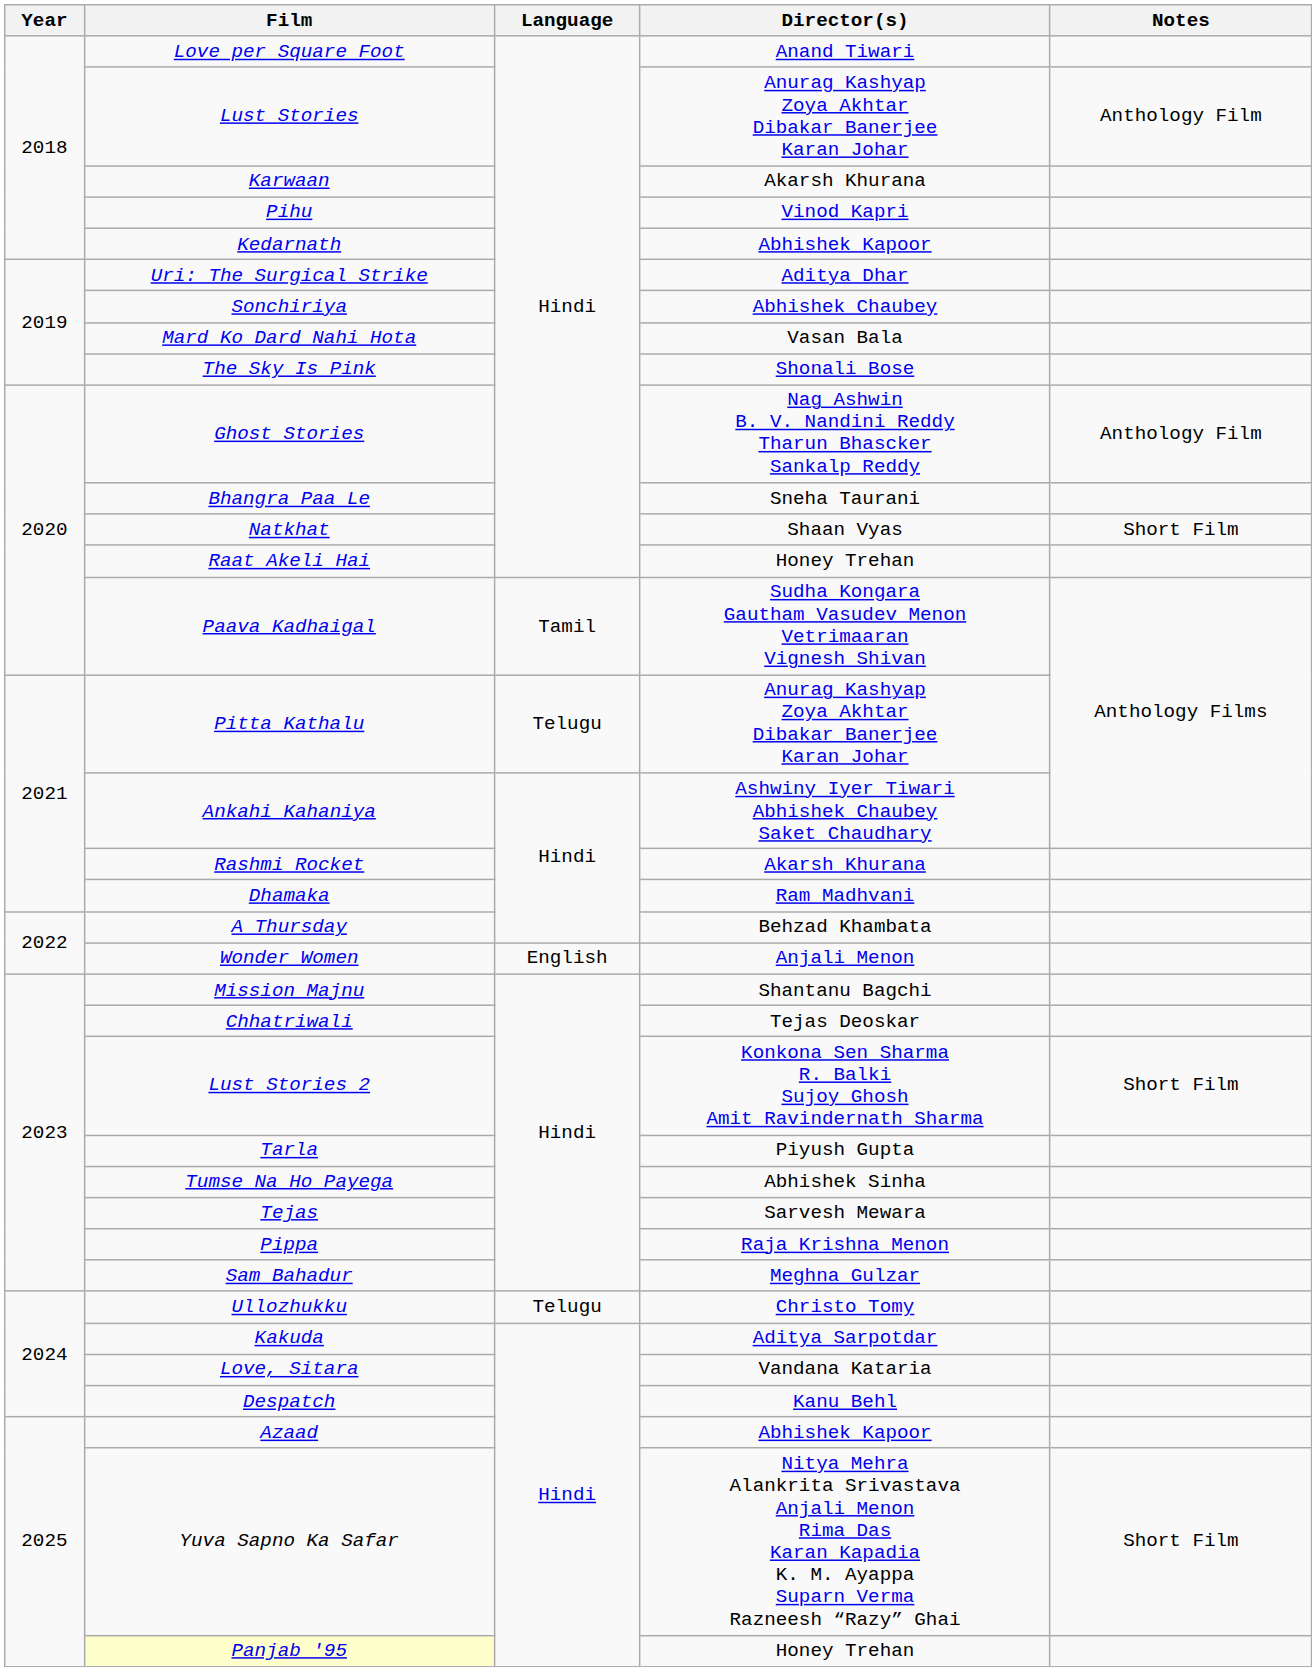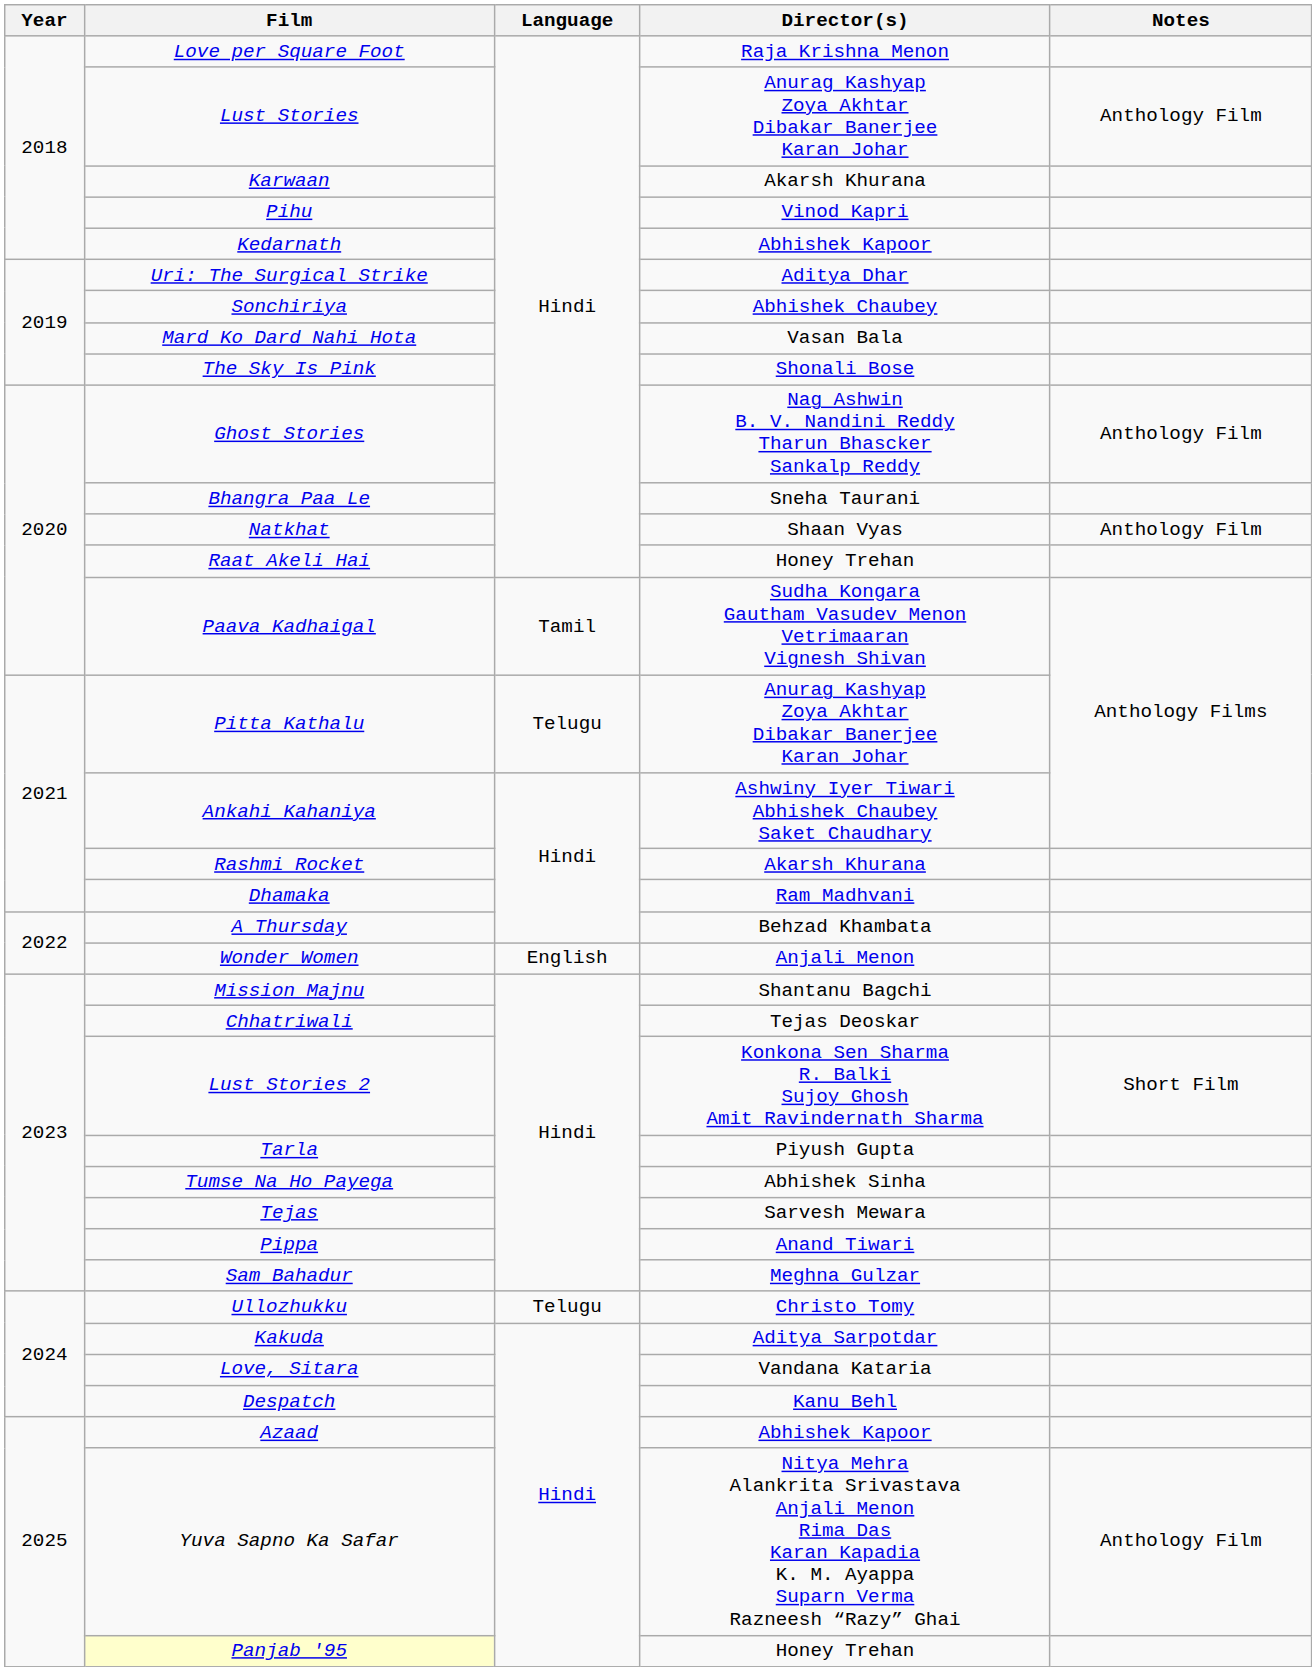(845, 52) Anand Tiwari -> (845, 52) Raja Krishna Menon
(1181, 530) Short Film -> (1181, 530) Anthology Film
(845, 1244) Raja Krishna Menon -> (845, 1244) Anand Tiwari
(1181, 1542) Short Film -> (1181, 1542) Anthology Film
